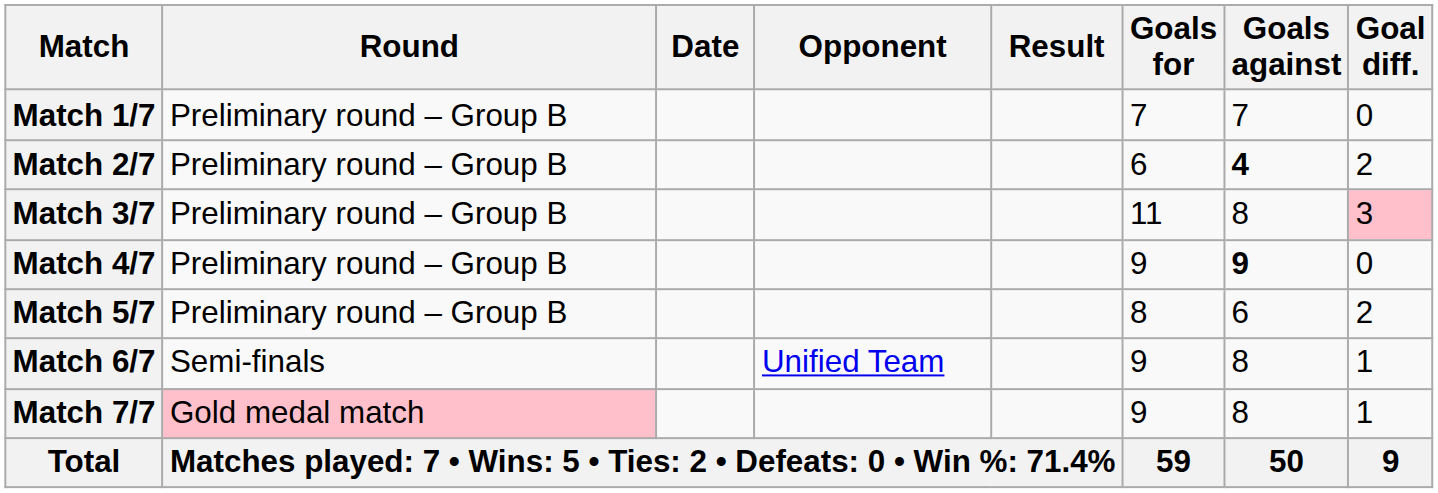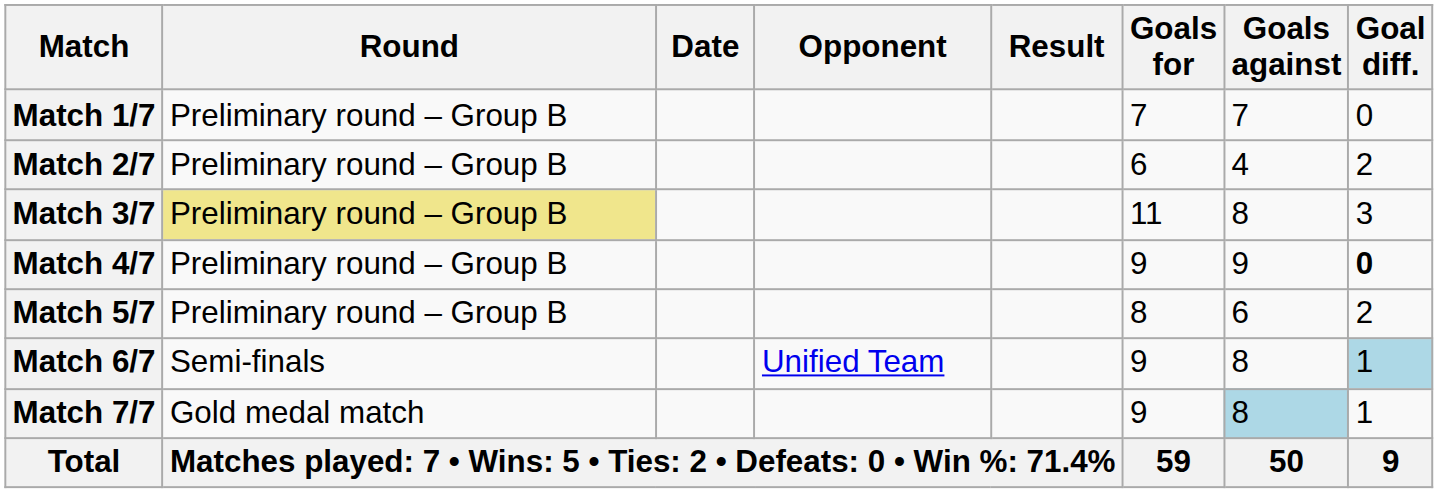(1240, 164) bold -> (1240, 164) normal
(369, 213) no background -> (369, 213) khaki background
(1365, 213) pink background -> (1365, 213) no background
(1240, 263) bold -> (1240, 263) normal
(1365, 263) normal -> (1365, 263) bold
(1365, 363) no background -> (1365, 363) lightblue background
(297, 412) pink background -> (297, 412) no background
(1240, 412) no background -> (1240, 412) lightblue background
